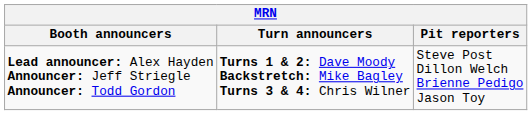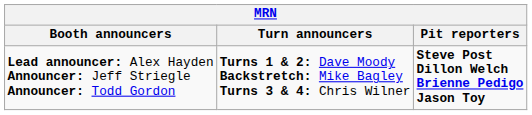(470, 78) normal -> (470, 78) bold
